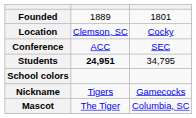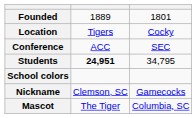(100, 31) Clemson, SC -> (100, 31) Tigers
(100, 91) Tigers -> (100, 91) Clemson, SC
